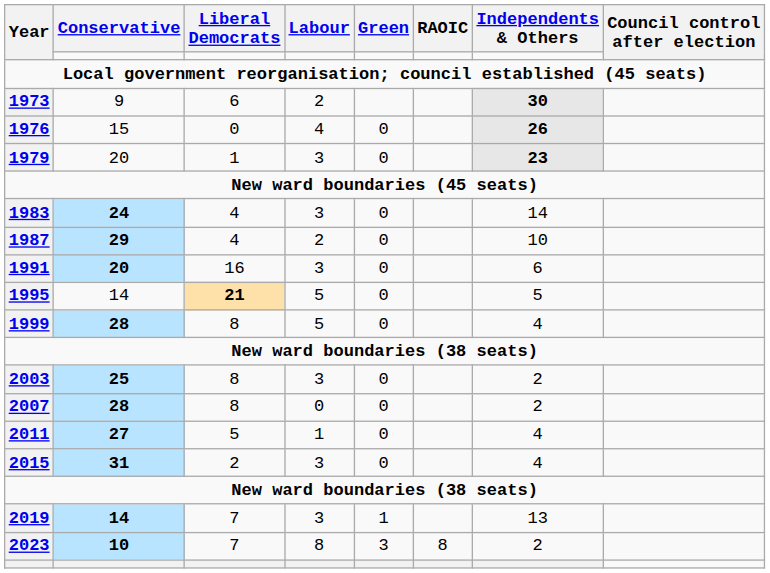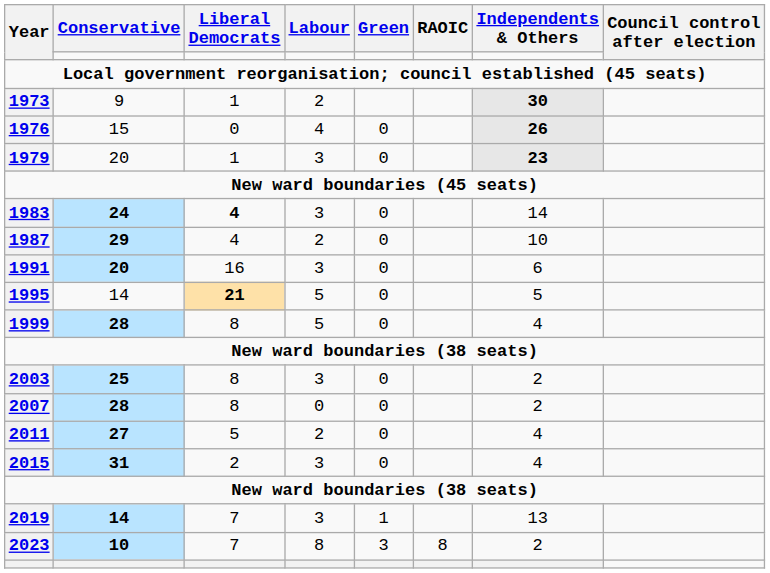(234, 102) 6 -> (234, 102) 1
(234, 213) normal -> (234, 213) bold
(319, 435) 1 -> (319, 435) 2
